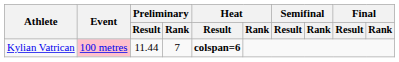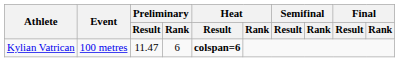(104, 48) pink background -> (104, 48) no background
(146, 48) 11.44 -> (146, 48) 11.47
(177, 48) 7 -> (177, 48) 6
